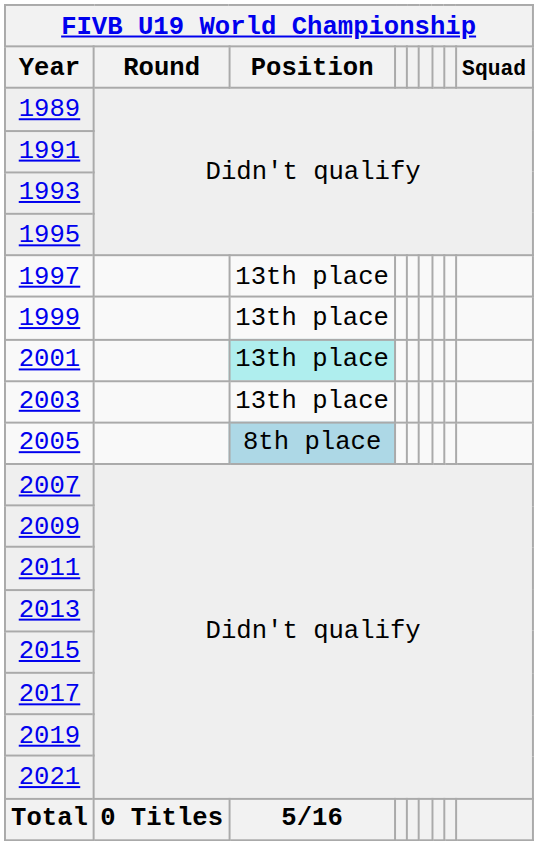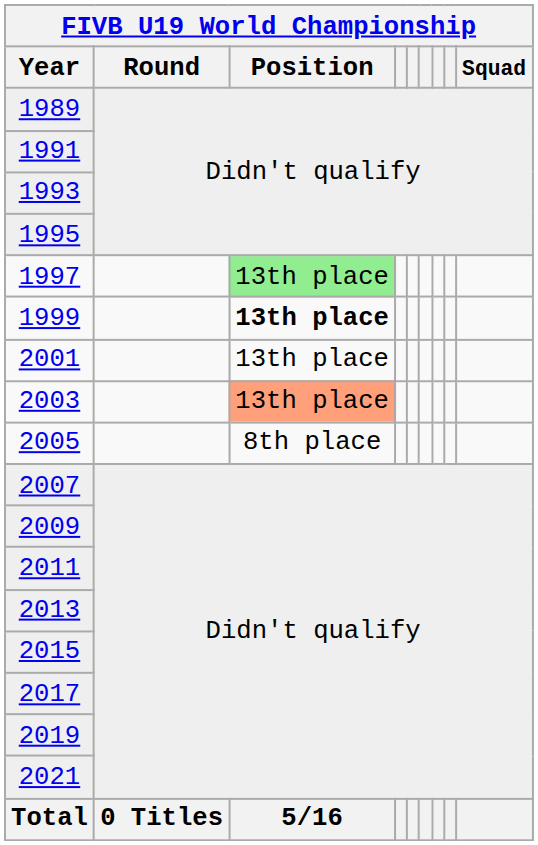(312, 276) no background -> (312, 276) lightgreen background
(312, 318) normal -> (312, 318) bold
(312, 360) paleturquoise background -> (312, 360) no background
(312, 402) no background -> (312, 402) lightsalmon background
(312, 443) lightblue background -> (312, 443) no background
